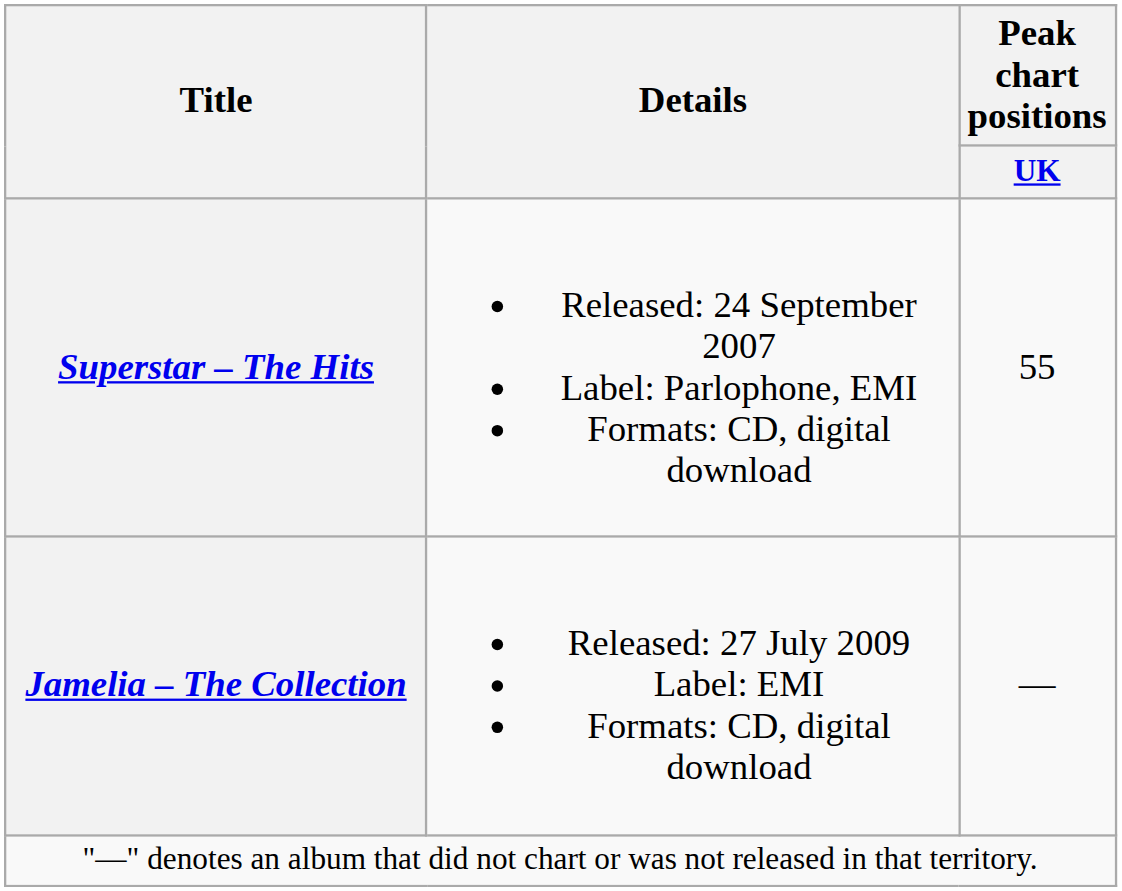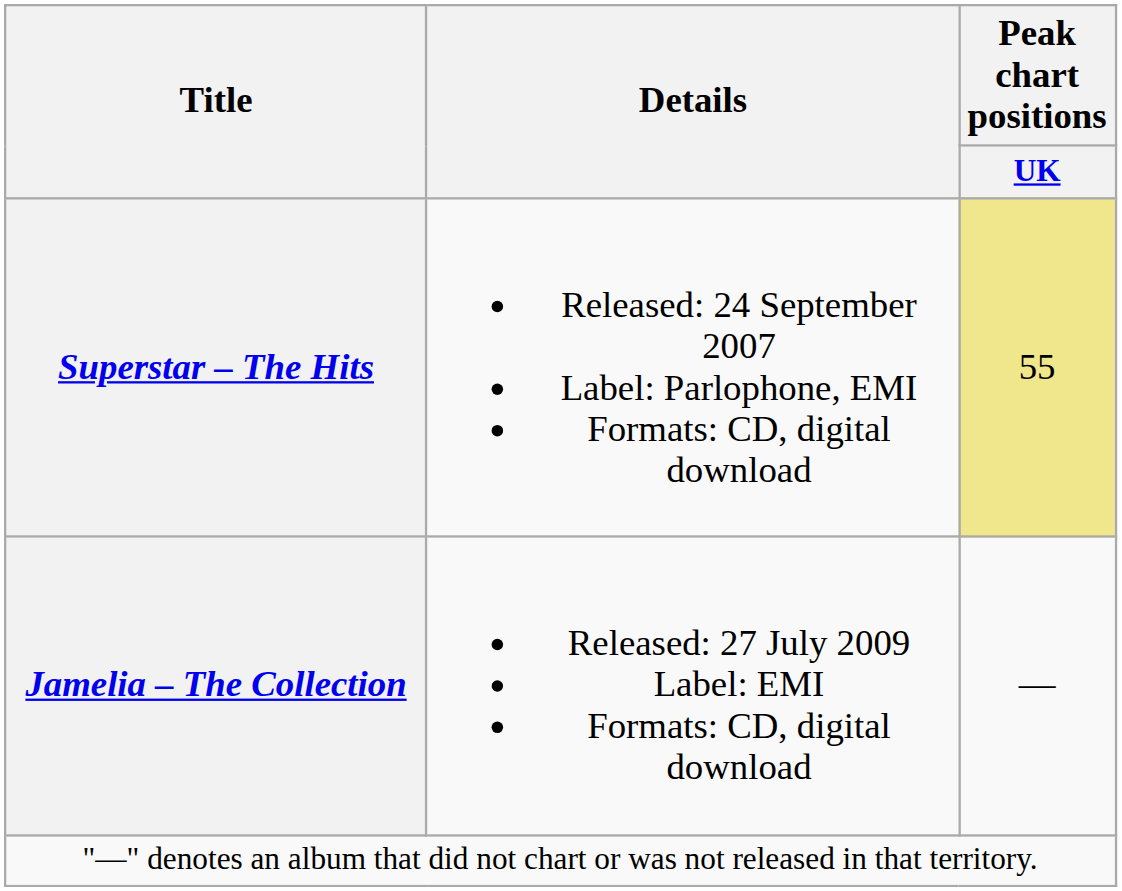(1037, 366) no background -> (1037, 366) khaki background
